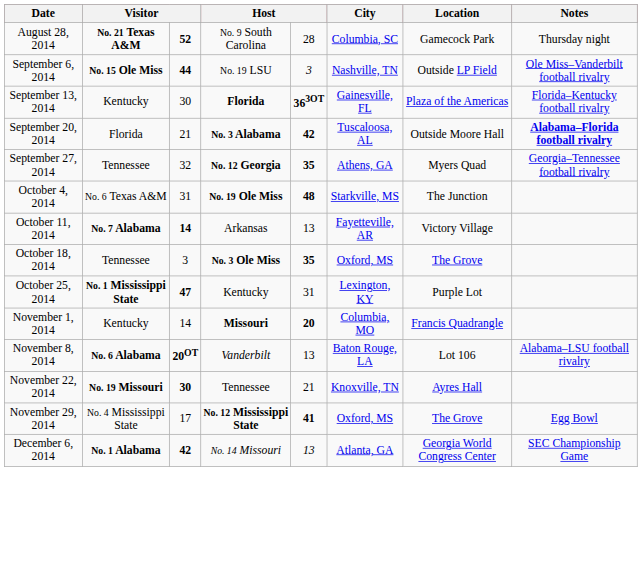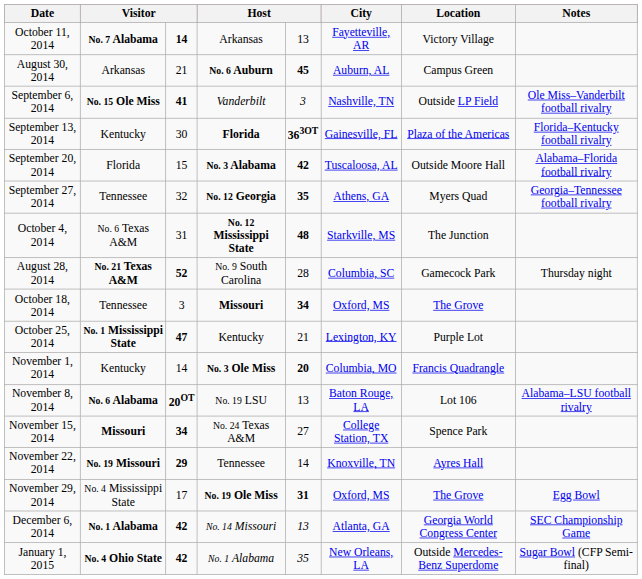rows swapped: (43, 38) <-> (43, 228)
+ row: (42, 70)
(185, 70) 44 -> (182, 102) 41
(246, 70) No. 19 LSU -> (241, 102) Vanderbilt
(185, 133) 21 -> (182, 165) 15
(574, 133) bold -> (576, 165) normal
(246, 197) No. 19 Ole Miss -> (241, 235) No. 12 Mississippi State
(246, 260) No. 3 Ole Miss -> (241, 305) Missouri
(309, 260) 35 -> (303, 305) 34
(309, 292) 31 -> (303, 336) 21
(246, 323) Missouri -> (241, 368) No. 3 Ole Miss
(246, 355) Vanderbilt -> (241, 400) No. 19 LSU
+ row: (42, 431)
(185, 387) 30 -> (182, 463) 29
(309, 387) 21 -> (303, 463) 14
(246, 418) No. 12 Mississippi State -> (241, 495) No. 19 Ole Miss
(309, 418) 41 -> (303, 495) 31
+ row: (42, 558)
